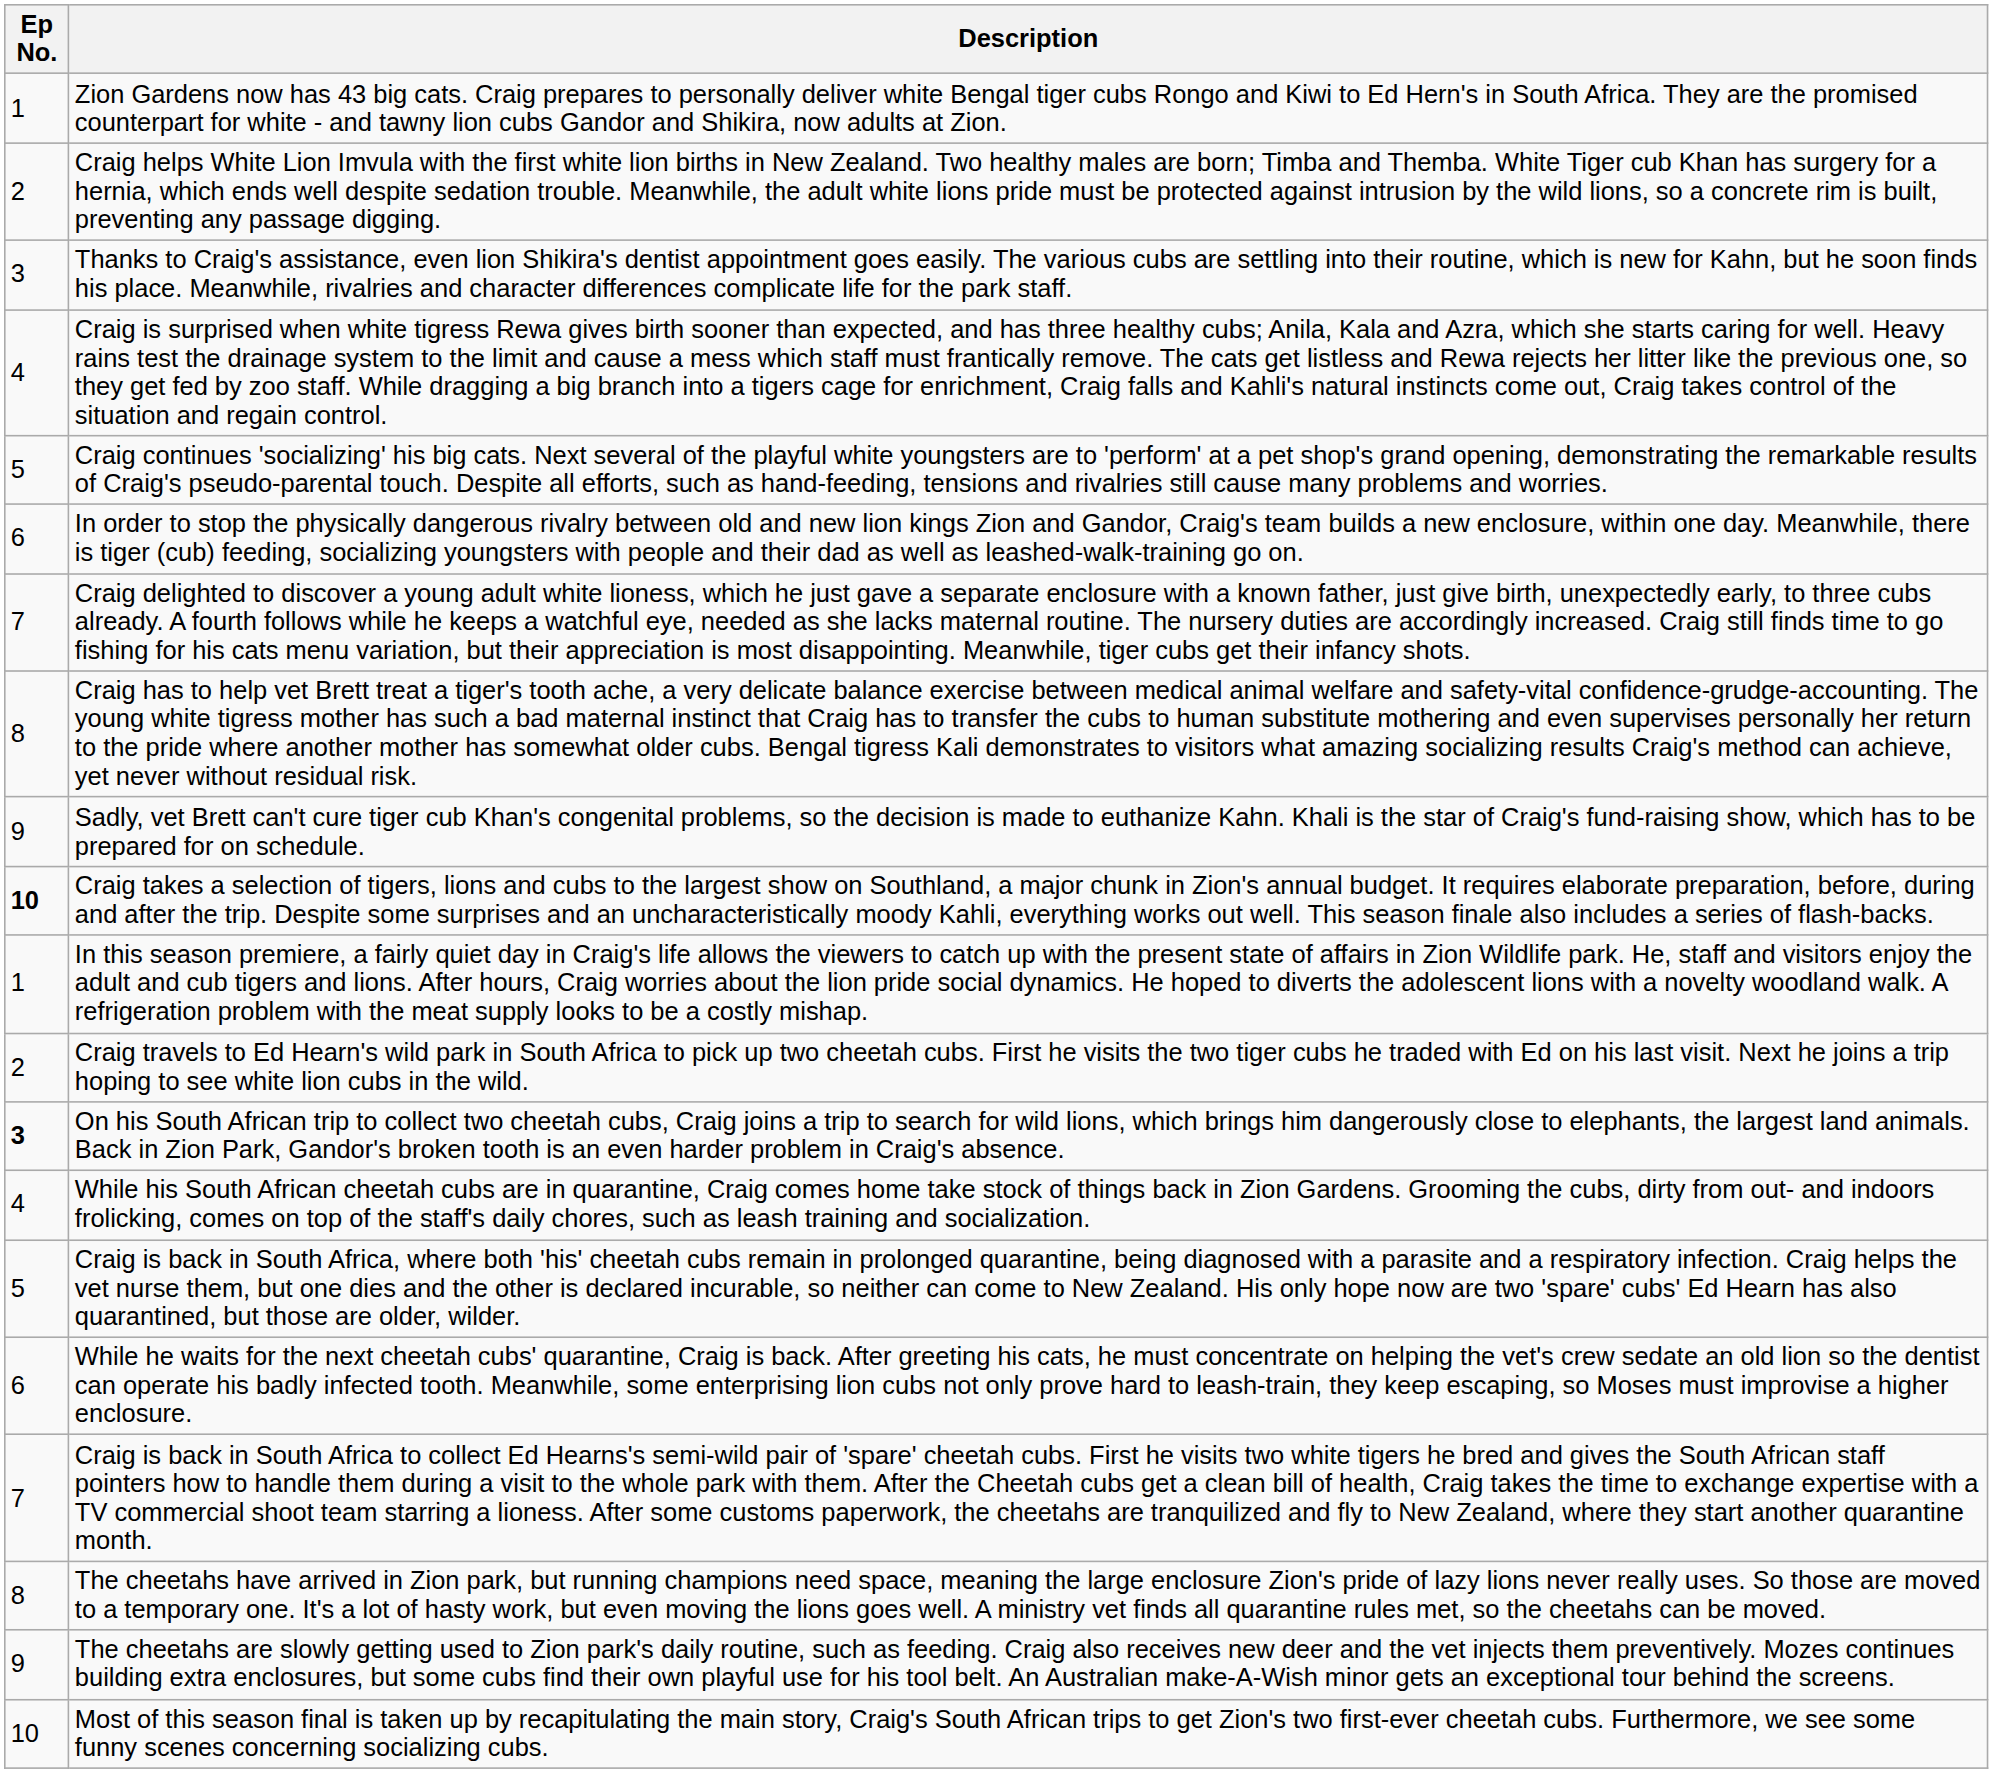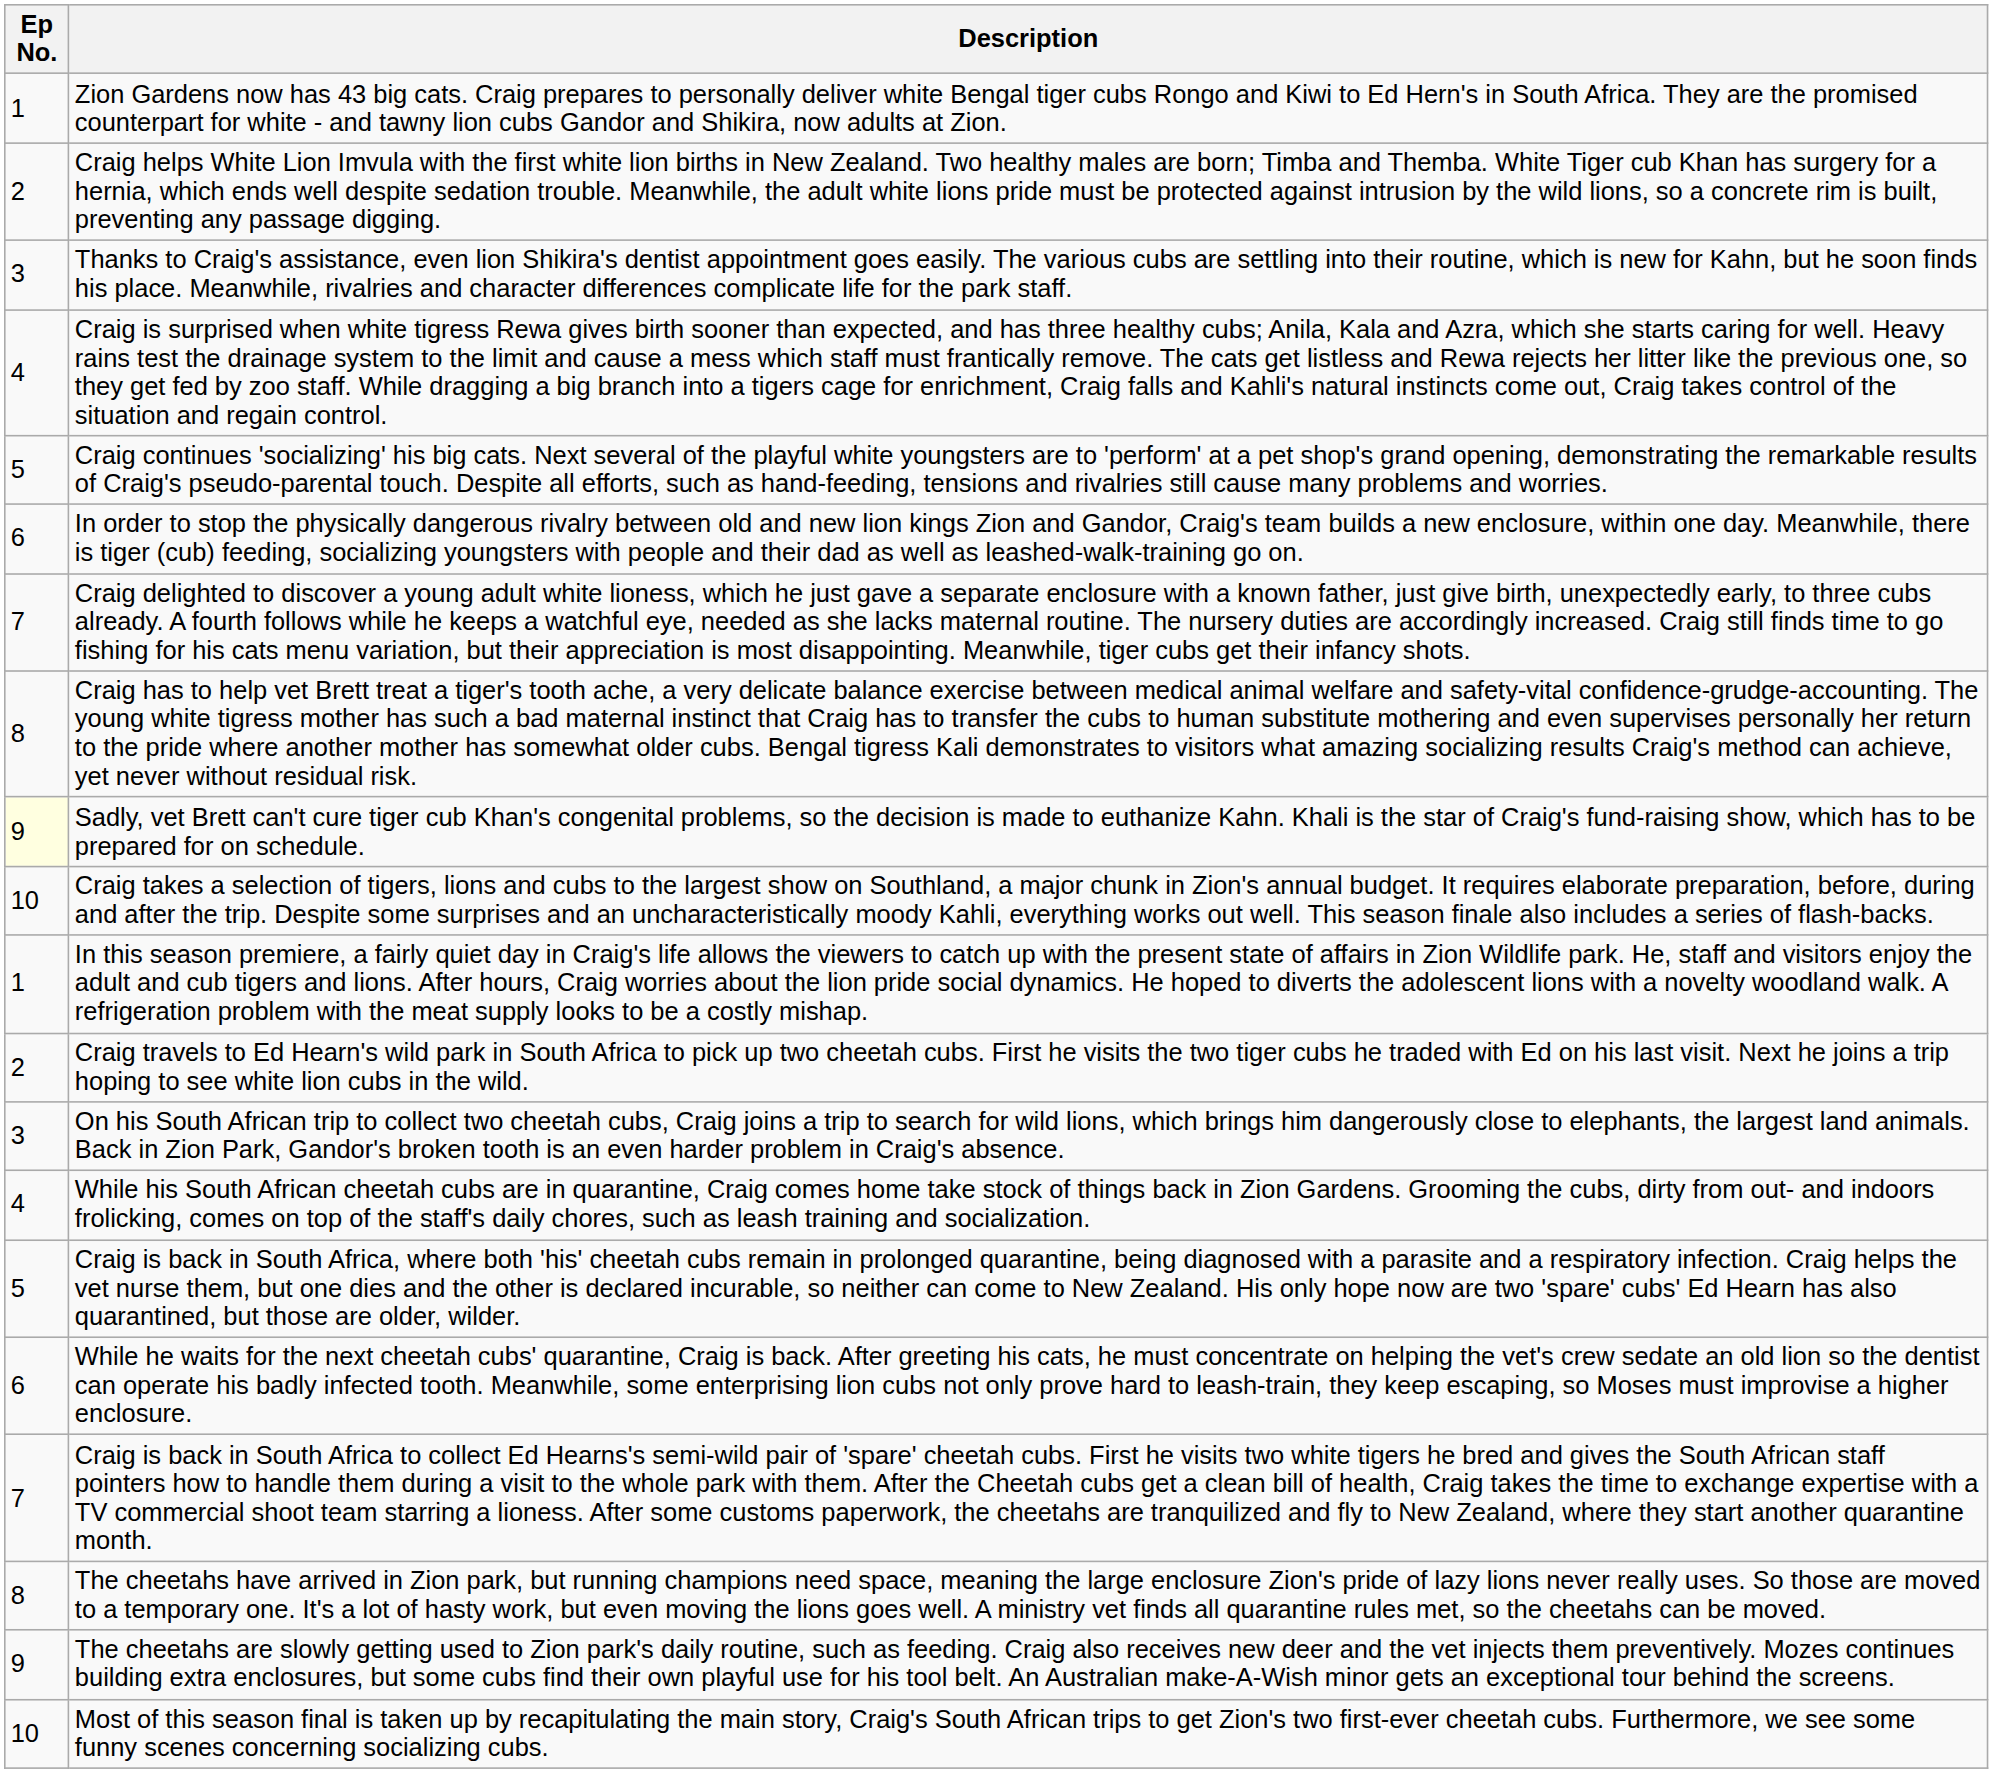(18, 831) no background -> (18, 831) lightyellow background
(25, 900) bold -> (25, 900) normal
(18, 1135) bold -> (18, 1135) normal
